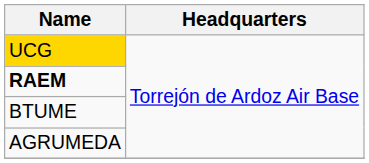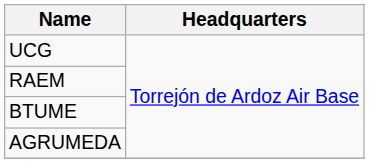(31, 50) gold background -> (31, 50) no background
(38, 81) bold -> (37, 81) normal
